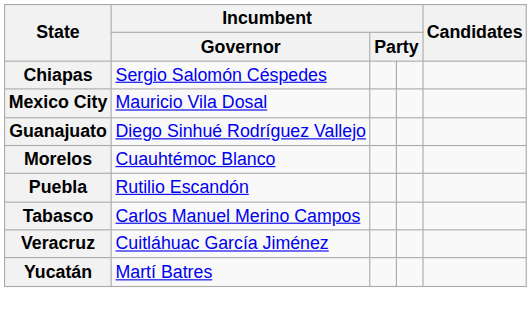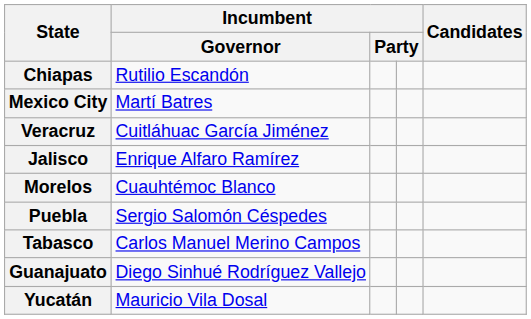(221, 74) Sergio Salomón Céspedes -> (182, 74) Rutilio Escandón
(191, 103) Mauricio Vila Dosal -> (164, 103) Martí Batres
rows swapped: (58, 131) <-> (58, 243)
+ row: (58, 159)
(182, 187) Rutilio Escandón -> (221, 215) Sergio Salomón Céspedes
(164, 272) Martí Batres -> (191, 300) Mauricio Vila Dosal
